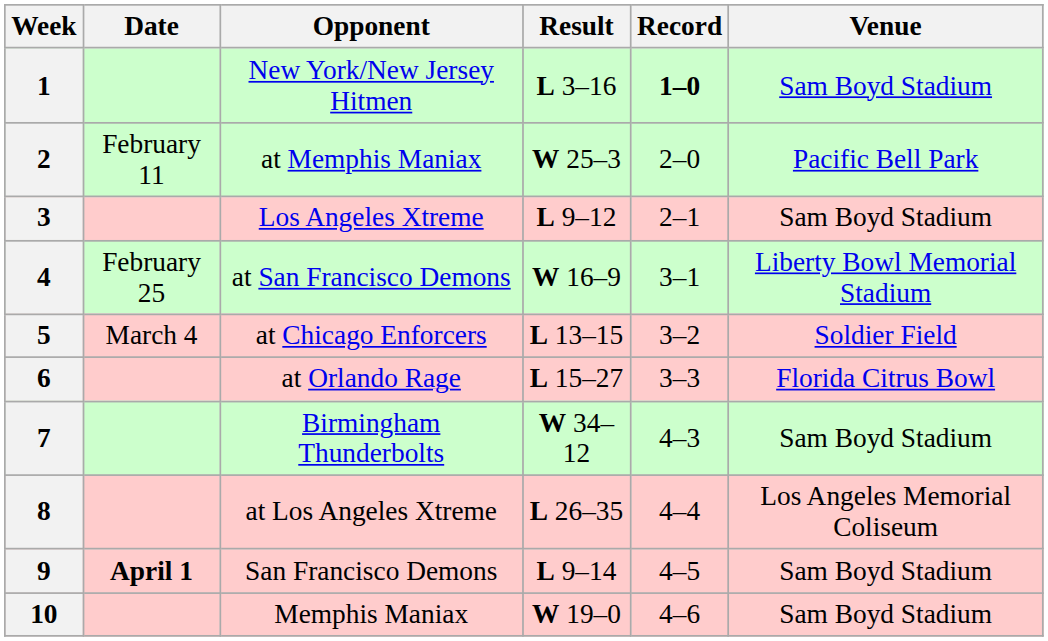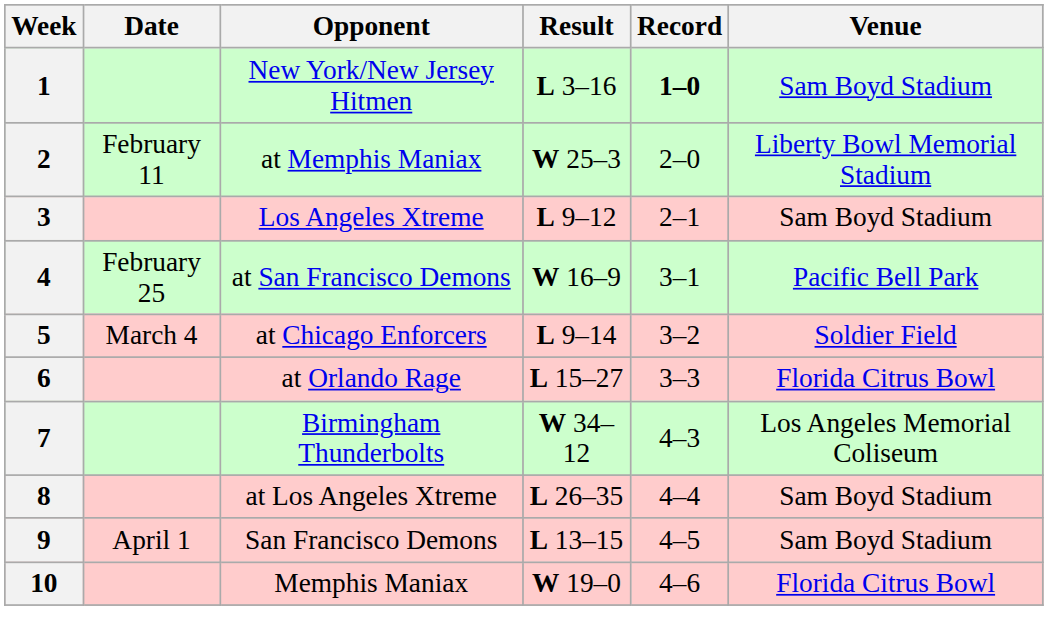(886, 159) Pacific Bell Park -> (886, 159) Liberty Bowl Memorial Stadium
(886, 276) Liberty Bowl Memorial Stadium -> (886, 276) Pacific Bell Park
(576, 335) L 13–15 -> (576, 335) L 9–14
(886, 437) Sam Boyd Stadium -> (886, 437) Los Angeles Memorial Coliseum
(886, 511) Los Angeles Memorial Coliseum -> (886, 496) Sam Boyd Stadium
(152, 570) bold -> (152, 539) normal
(576, 570) L 9–14 -> (576, 539) L 13–15
(886, 614) Sam Boyd Stadium -> (886, 583) Florida Citrus Bowl
